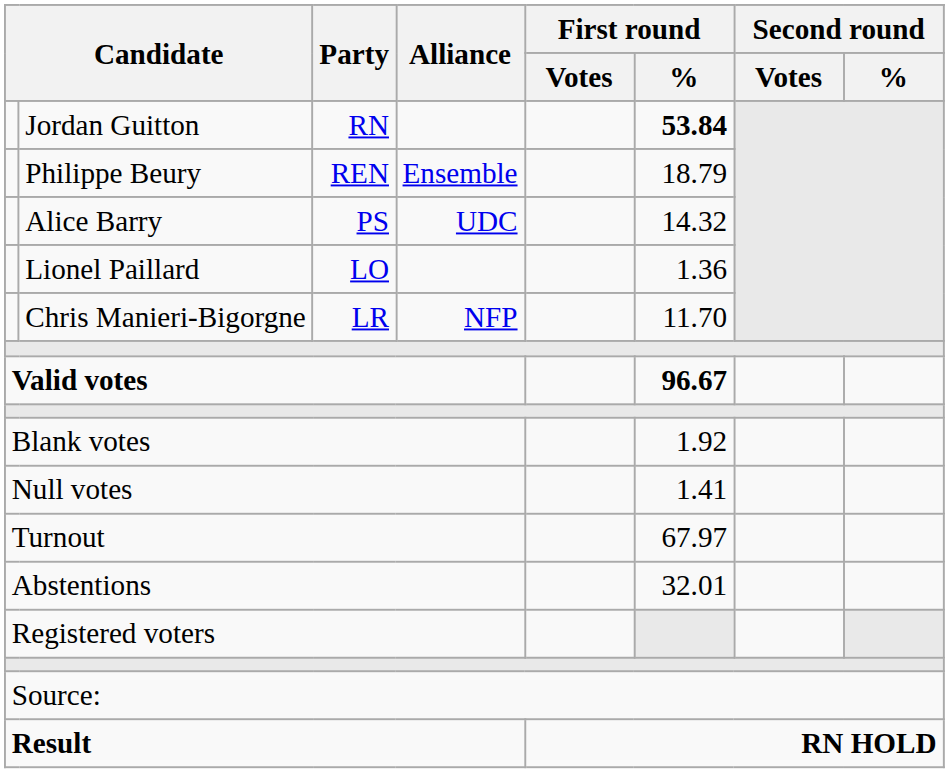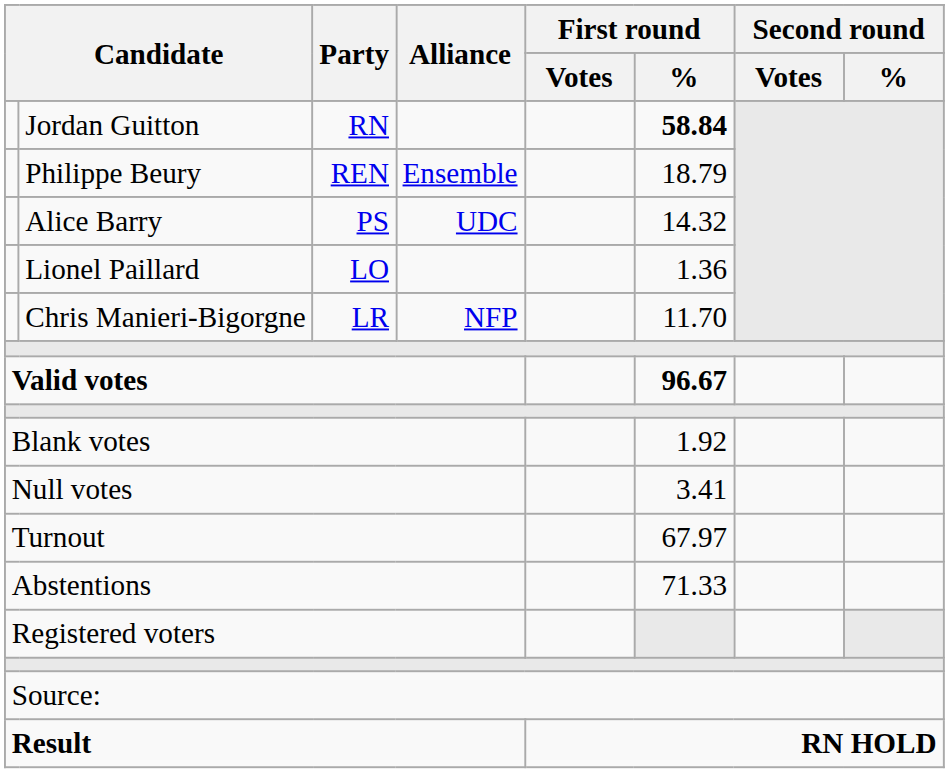(694, 124) 53.84 -> (694, 124) 58.84
(702, 488) 1.41 -> (702, 488) 3.41
(694, 585) 32.01 -> (694, 585) 71.33
